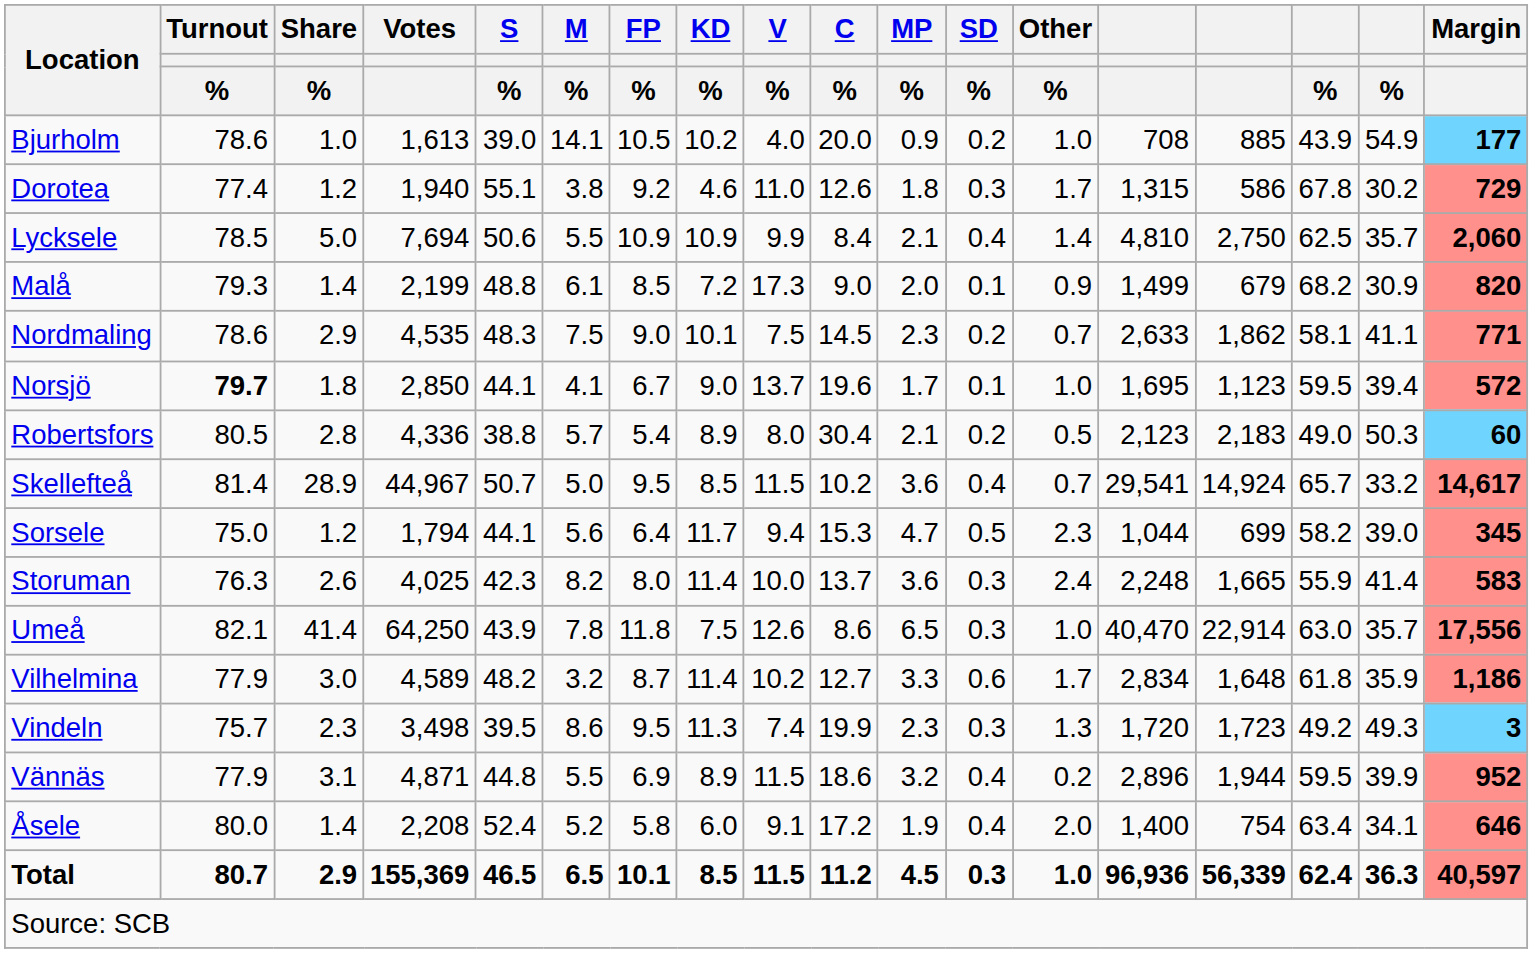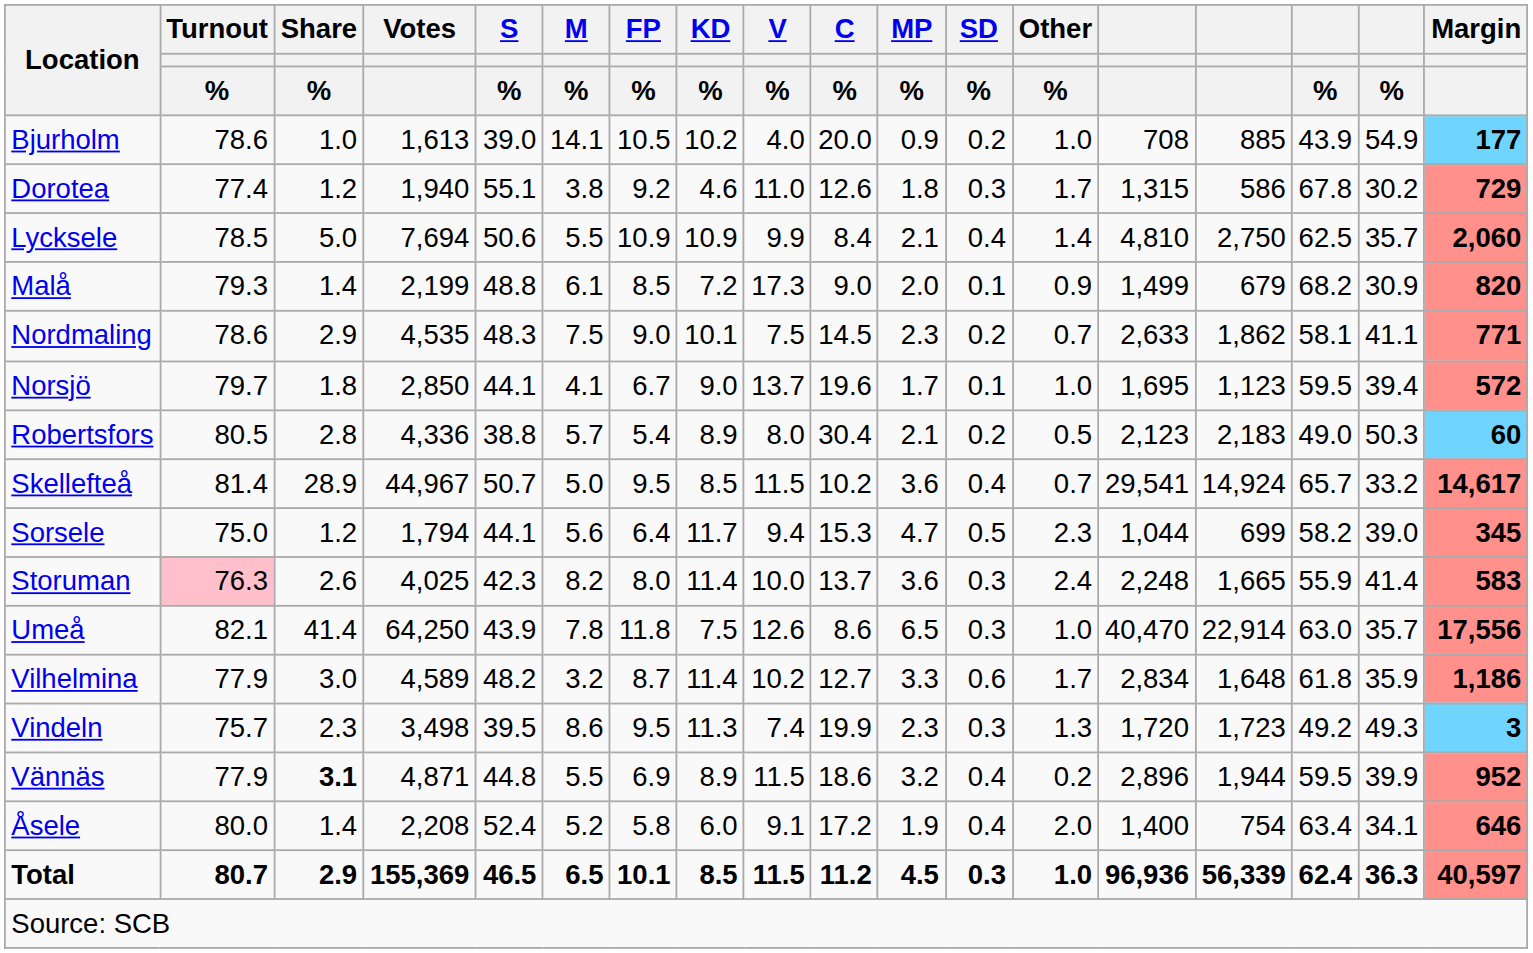(241, 384) bold -> (241, 384) normal
(241, 580) no background -> (241, 580) pink background
(338, 776) normal -> (338, 776) bold
